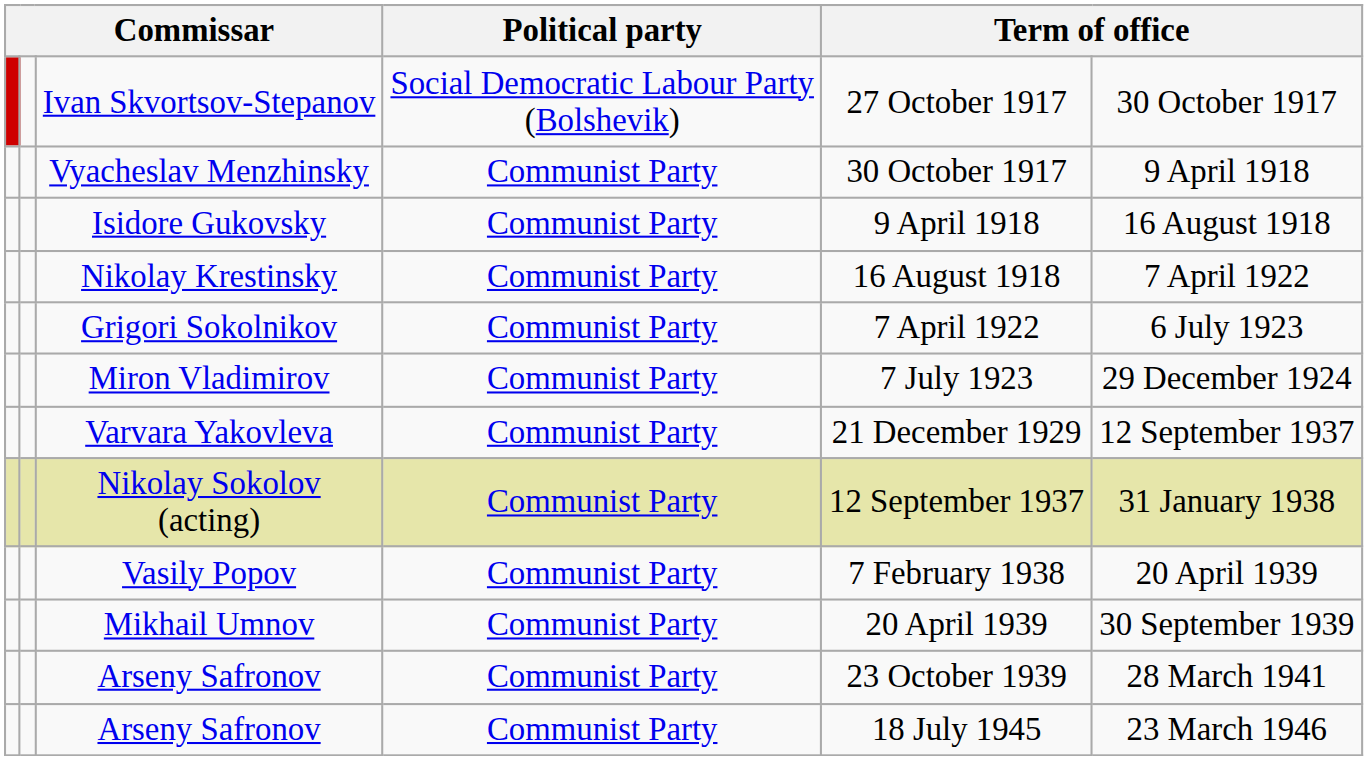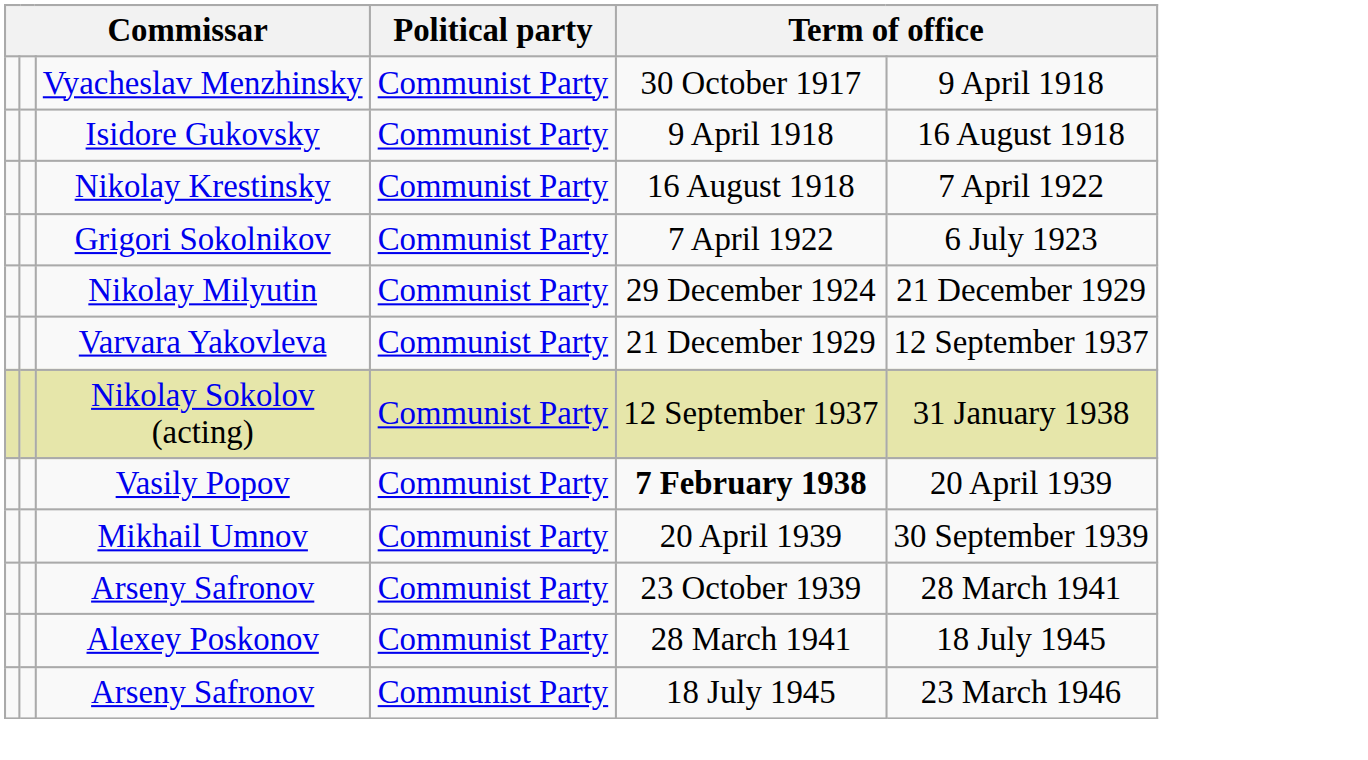- row: (209, 100)
- row: (209, 379)
+ row: (203, 290)
(957, 572) normal -> (751, 483) bold
+ row: (203, 639)
